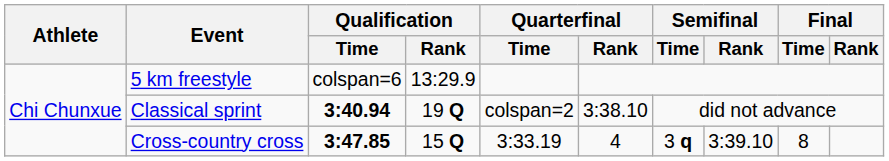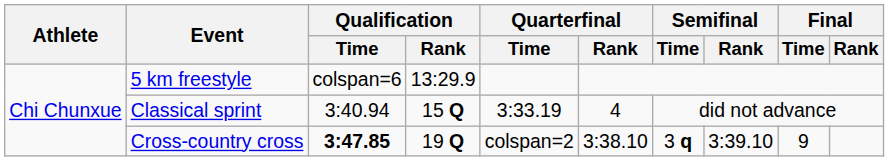(357, 111) bold -> (357, 111) normal
(443, 111) 19 Q -> (443, 111) 15 Q
(529, 111) colspan=2 -> (529, 111) 3:33.19
(615, 111) 3:38.10 -> (615, 111) 4
(443, 142) 15 Q -> (443, 142) 19 Q
(529, 142) 3:33.19 -> (529, 142) colspan=2
(615, 142) 4 -> (615, 142) 3:38.10
(803, 142) 8 -> (803, 142) 9
